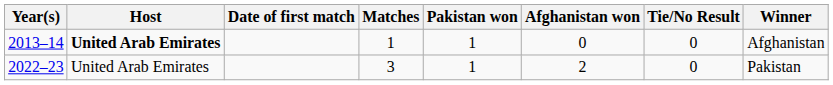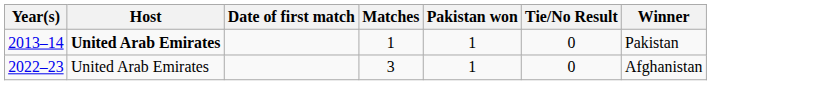- column: (583, 17)
(786, 42) Afghanistan -> (652, 42) Pakistan
(774, 67) Pakistan -> (664, 67) Afghanistan
